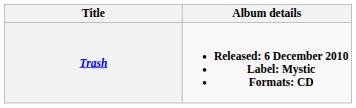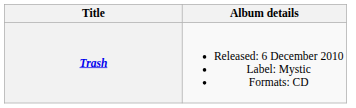(267, 69) bold -> (264, 69) normal
